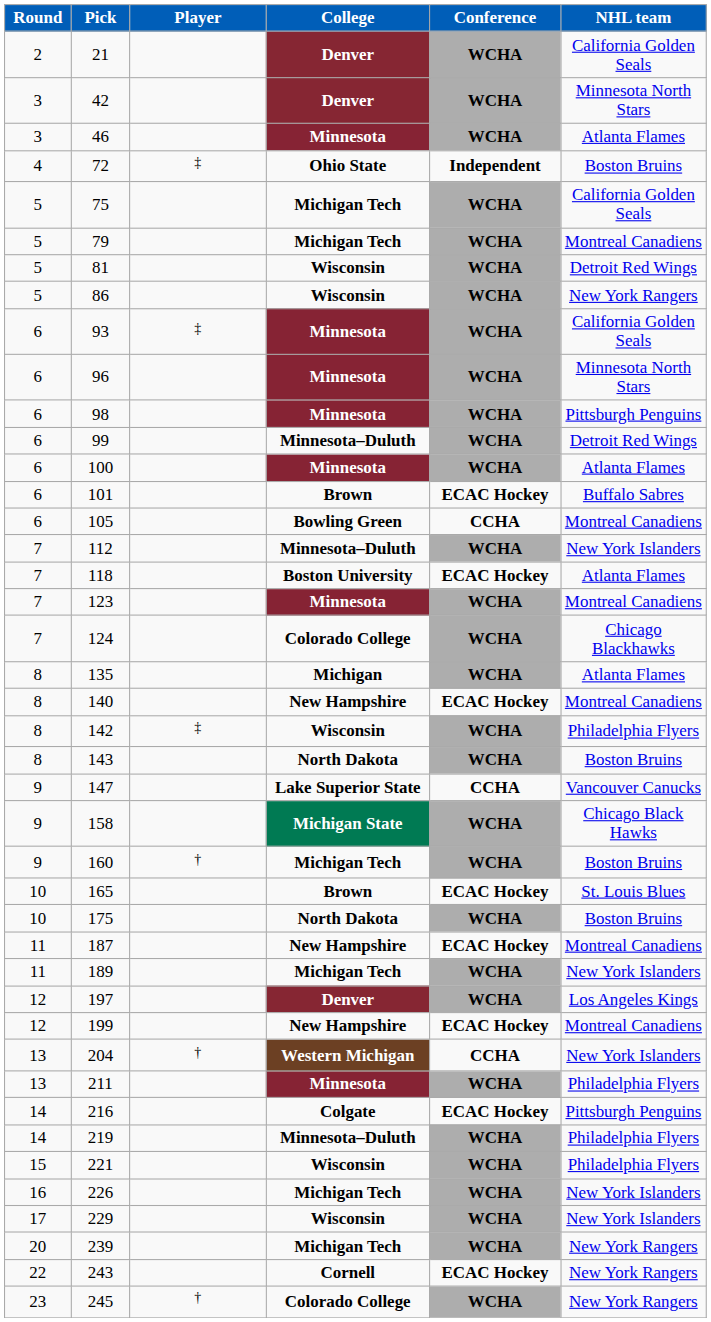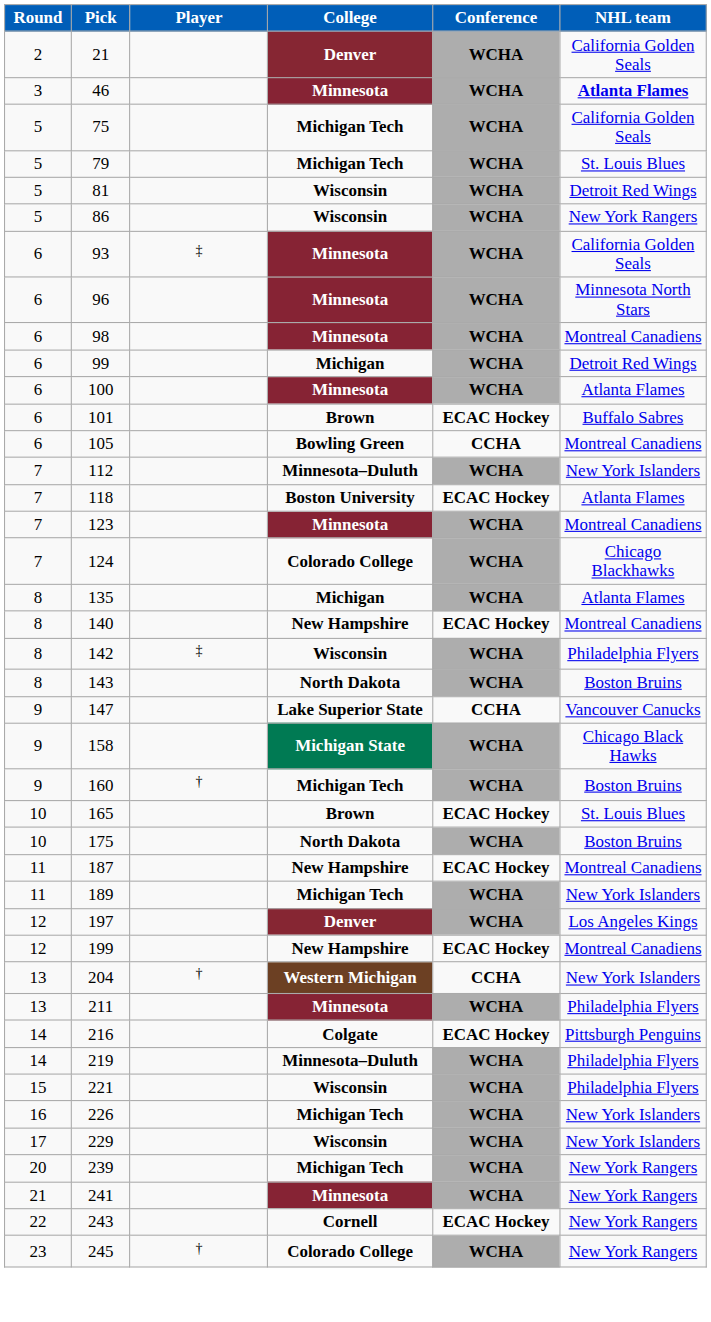- row: (100, 100)
(633, 136) normal -> (633, 90) bold
- row: (100, 165)
(633, 241) Montreal Canadiens -> (633, 163) St. Louis Blues
(633, 413) Pittsburgh Penguins -> (633, 336) Montreal Canadiens
(348, 440) Minnesota–Duluth -> (350, 363) Michigan
+ row: (101, 1195)
